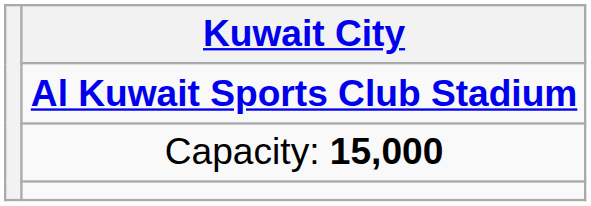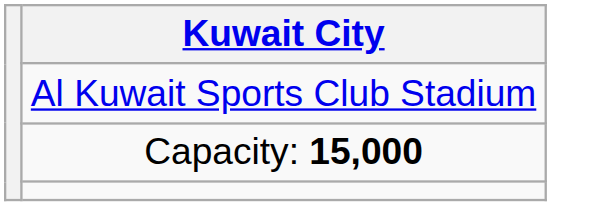(304, 92) bold -> (284, 92) normal
